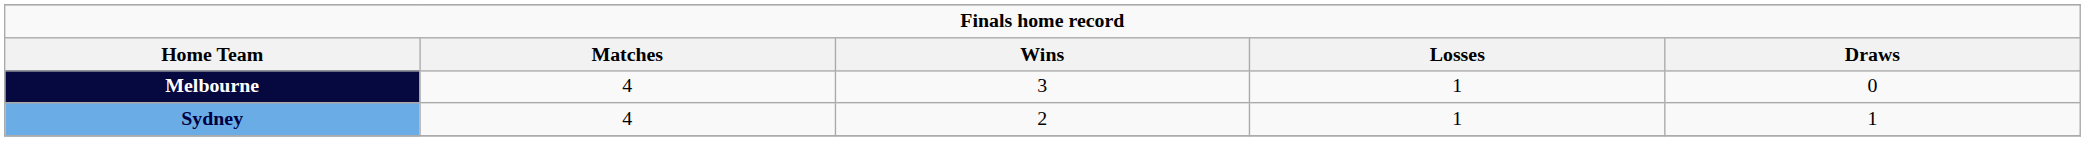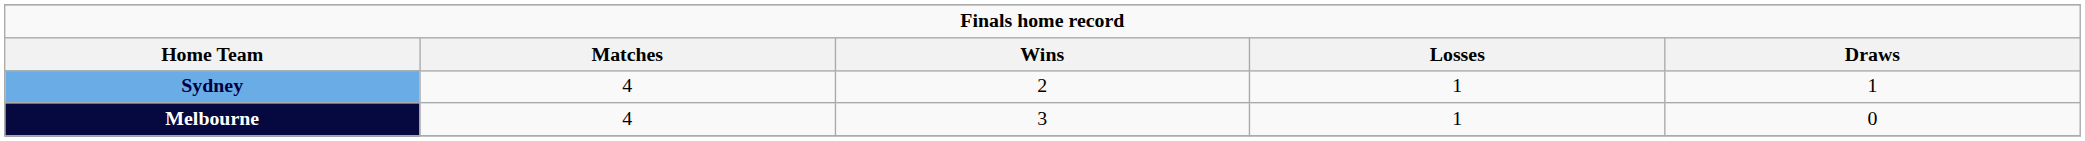rows swapped: (212, 119) <-> (212, 86)
